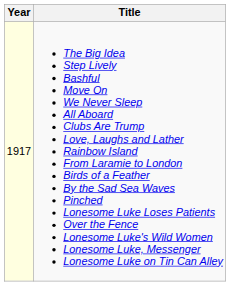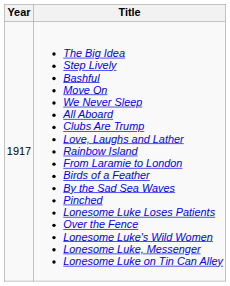(19, 151) lightyellow background -> (19, 151) no background
